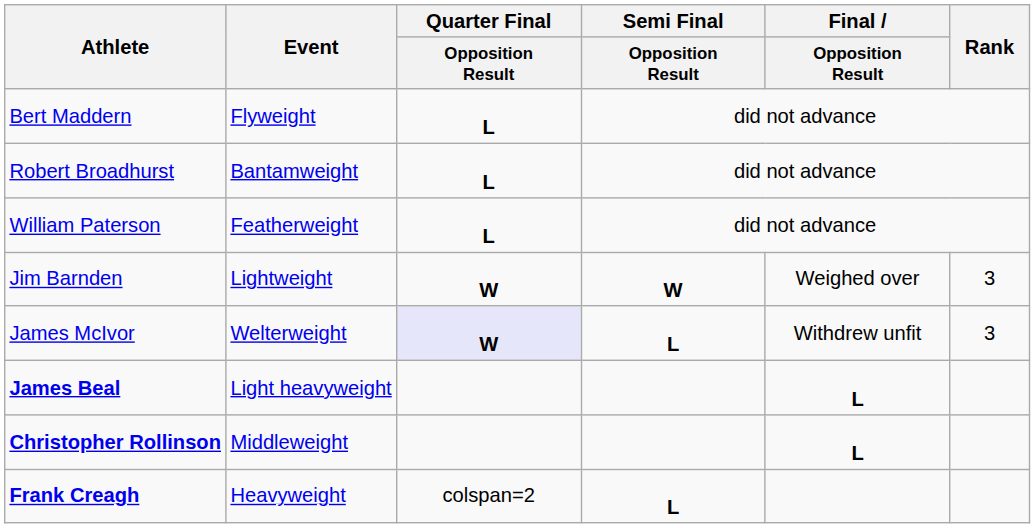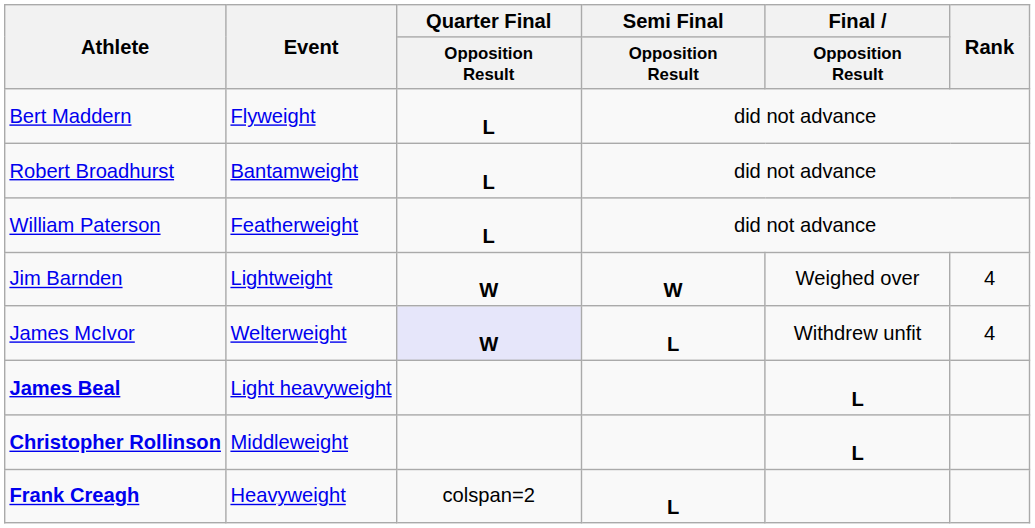(990, 279) 3 -> (990, 279) 4
(990, 334) 3 -> (990, 334) 4
